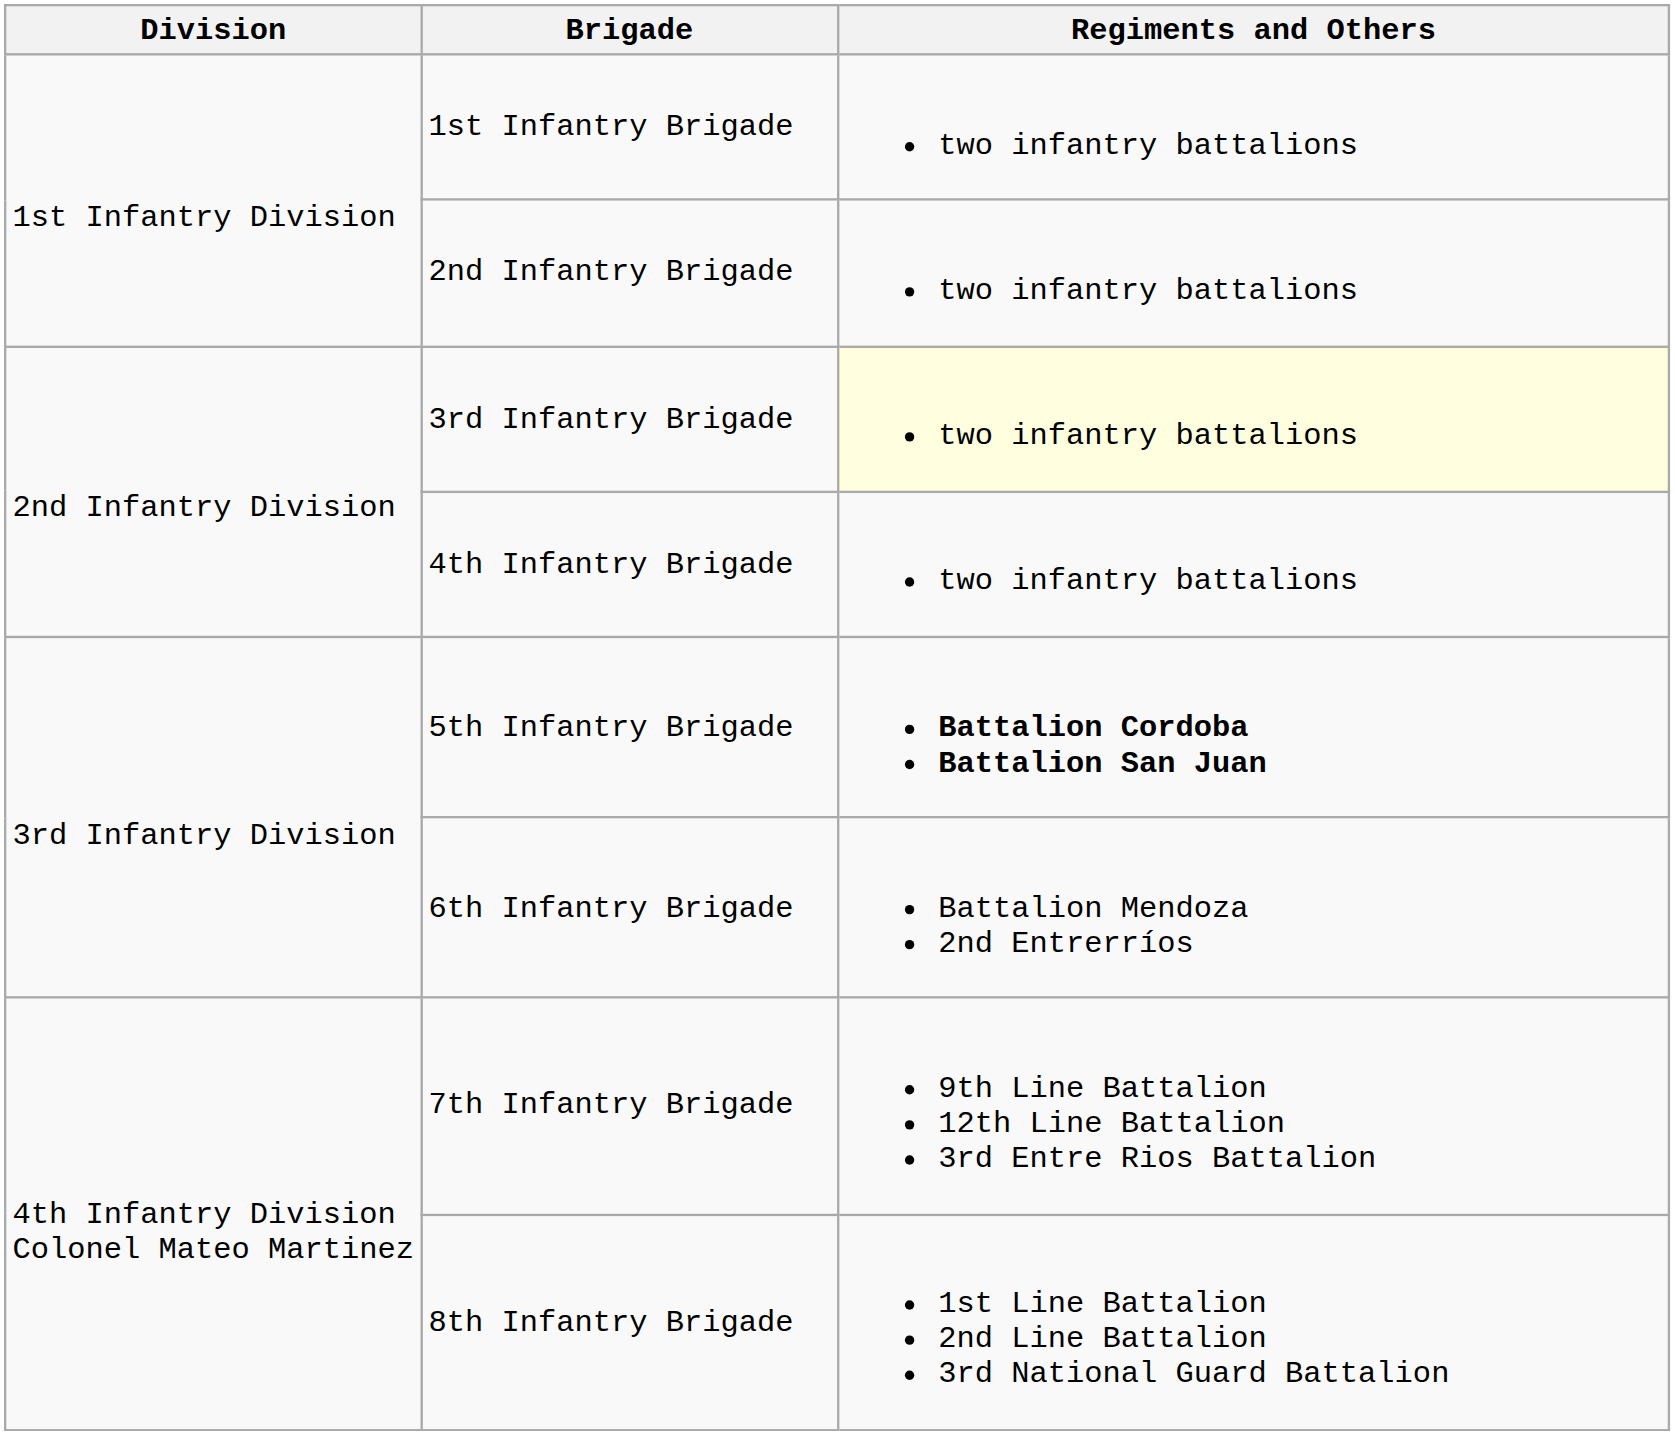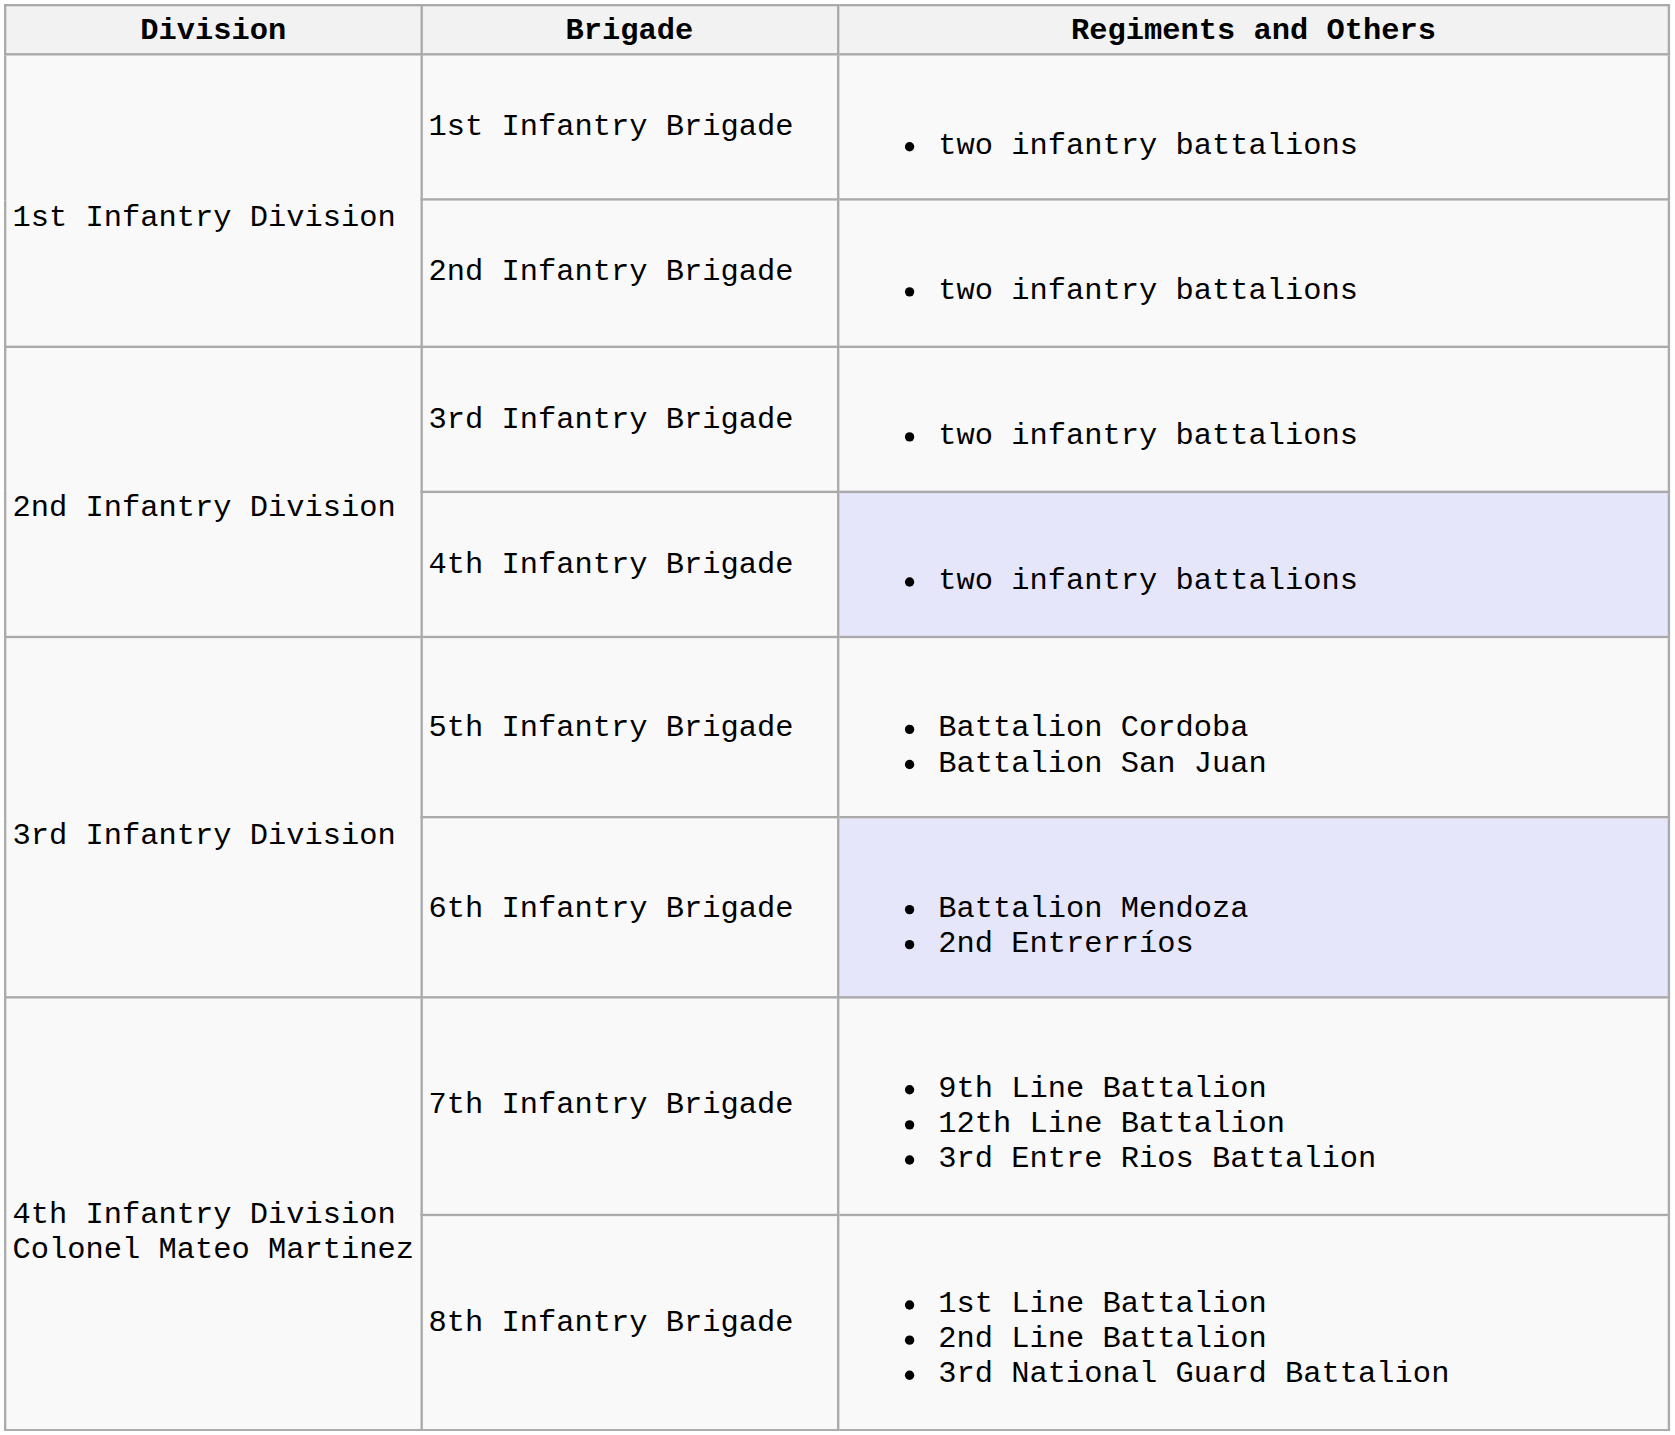(1254, 436) lightyellow background -> (1254, 436) no background
(1254, 582) no background -> (1254, 582) lavender background
(1254, 745) bold -> (1254, 745) normal
(1254, 925) no background -> (1254, 925) lavender background
